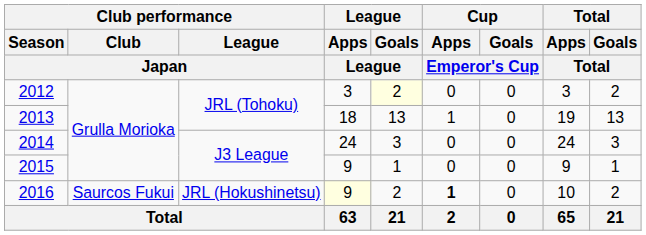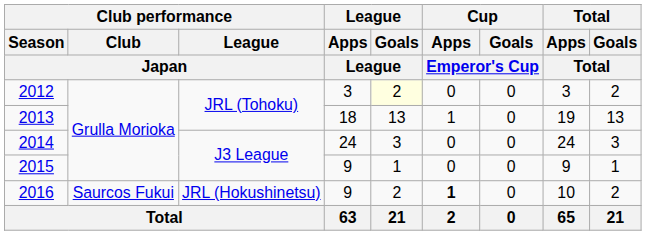(348, 192) lightyellow background -> (348, 192) no background
